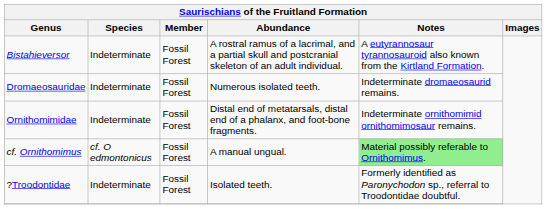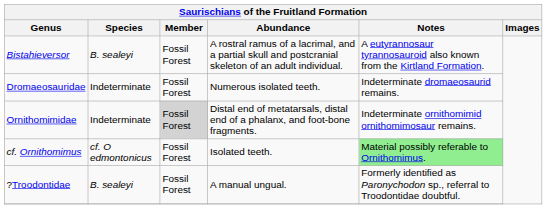(120, 54) Indeterminate -> (112, 54) B. sealeyi
(177, 119) no background -> (177, 119) lightgrey background
(248, 152) A manual ungual. -> (241, 152) Isolated teeth.
(120, 184) Indeterminate -> (112, 184) B. sealeyi
(241, 184) Isolated teeth. -> (248, 184) A manual ungual.
